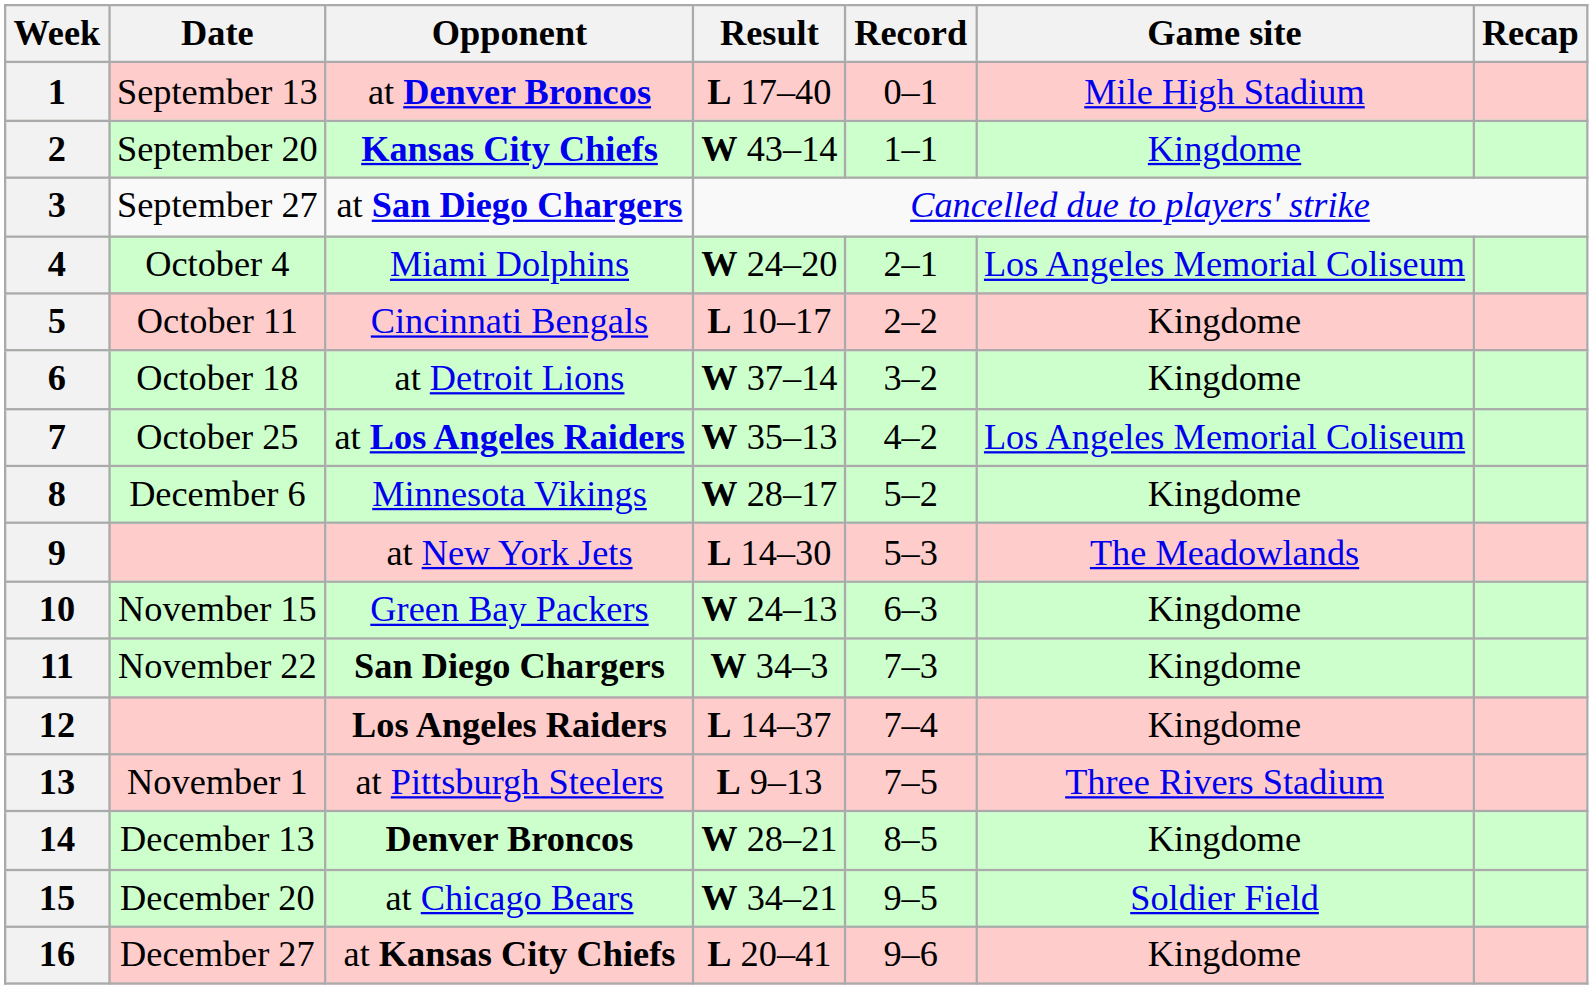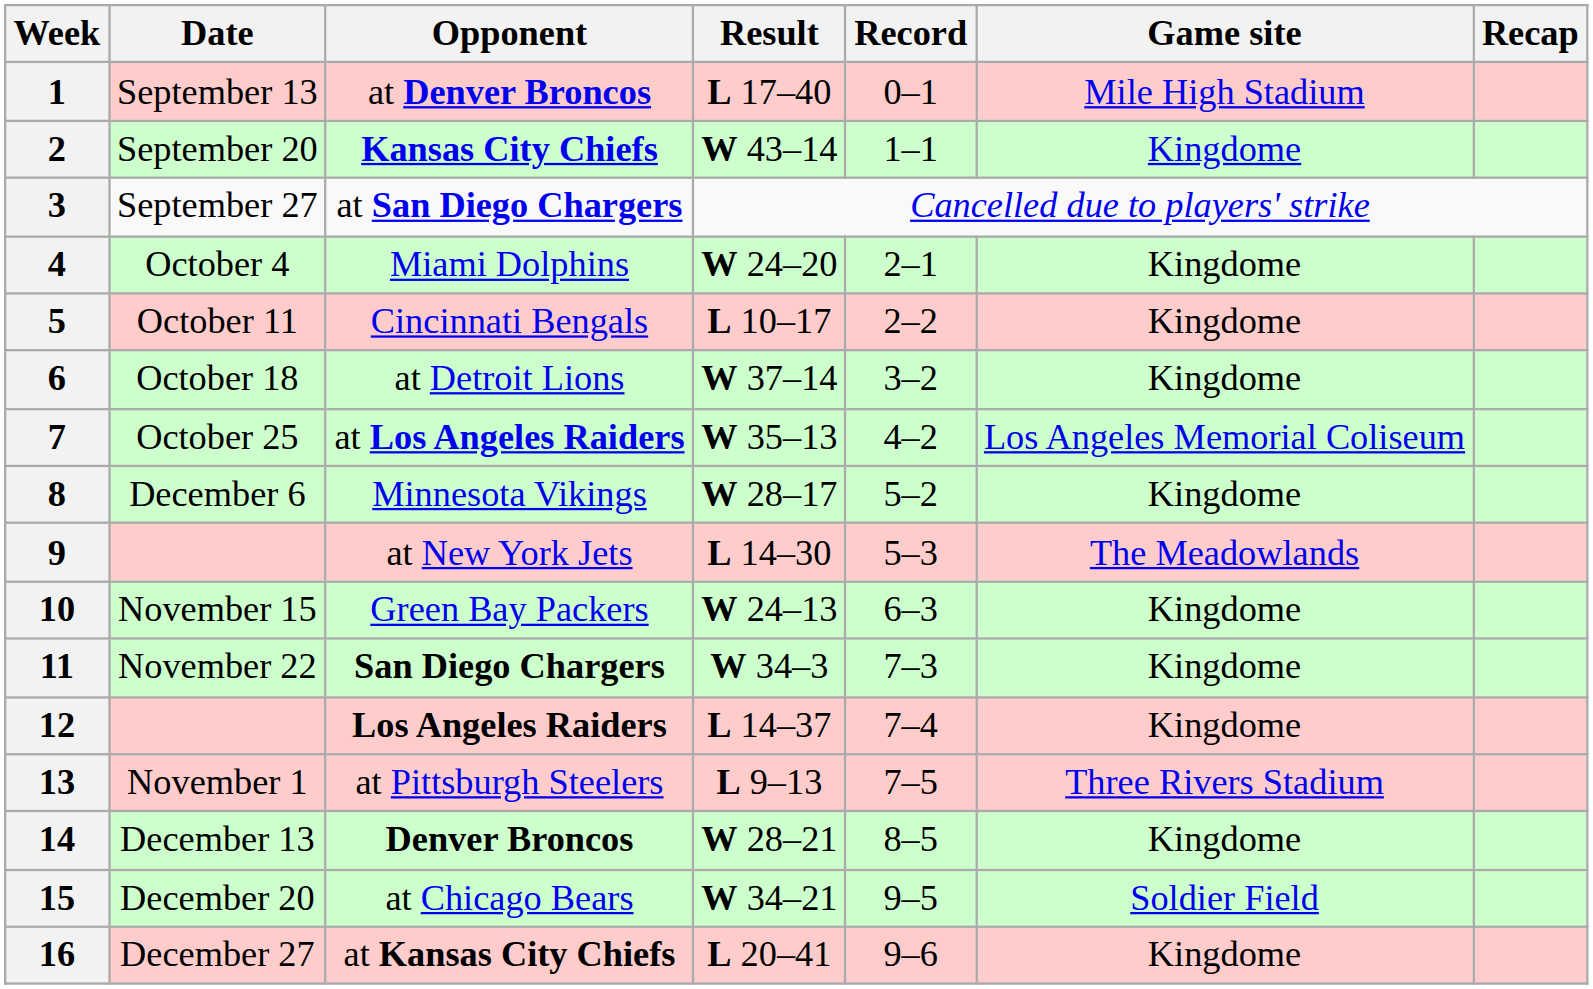(1225, 263) Los Angeles Memorial Coliseum -> (1225, 263) Kingdome
